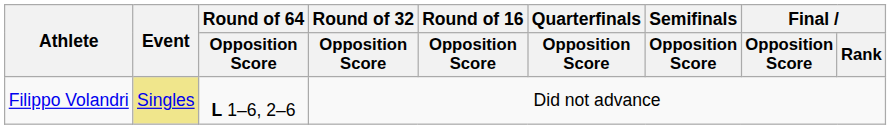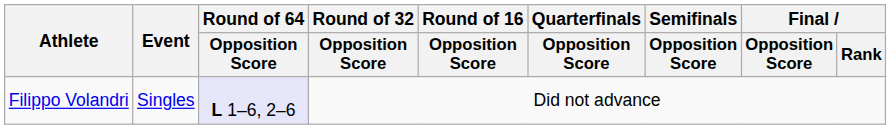(166, 101) khaki background -> (166, 101) no background
(254, 111) no background -> (254, 111) lavender background
